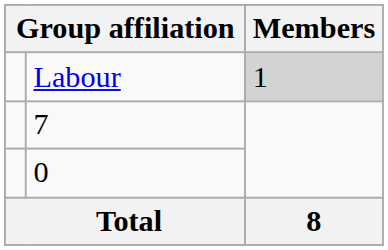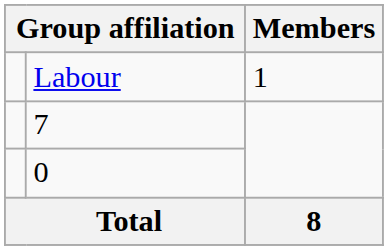(260, 76) lightgrey background -> (260, 76) no background
